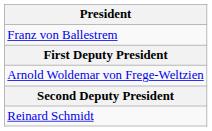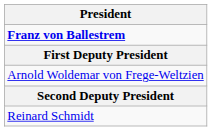(62, 34) normal -> (66, 34) bold
